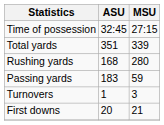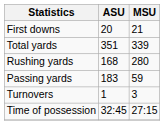rows swapped: (33, 111) <-> (51, 29)
